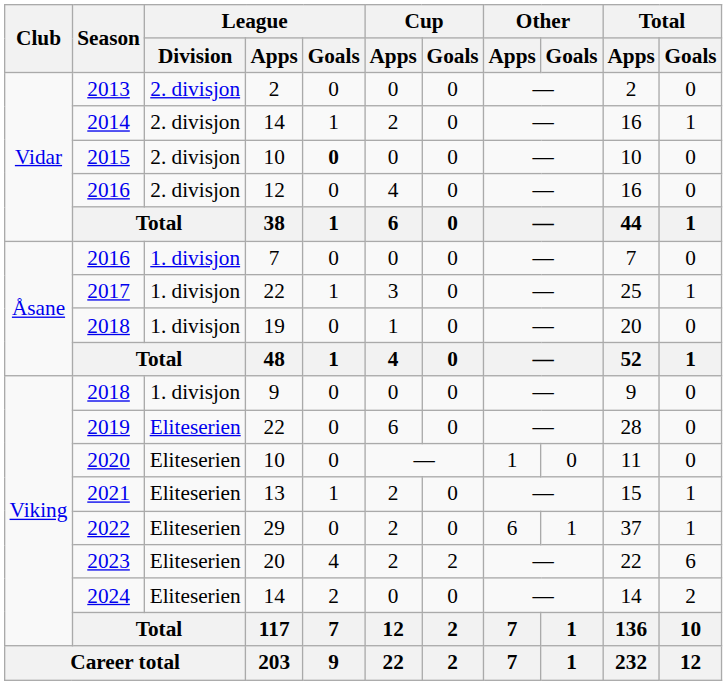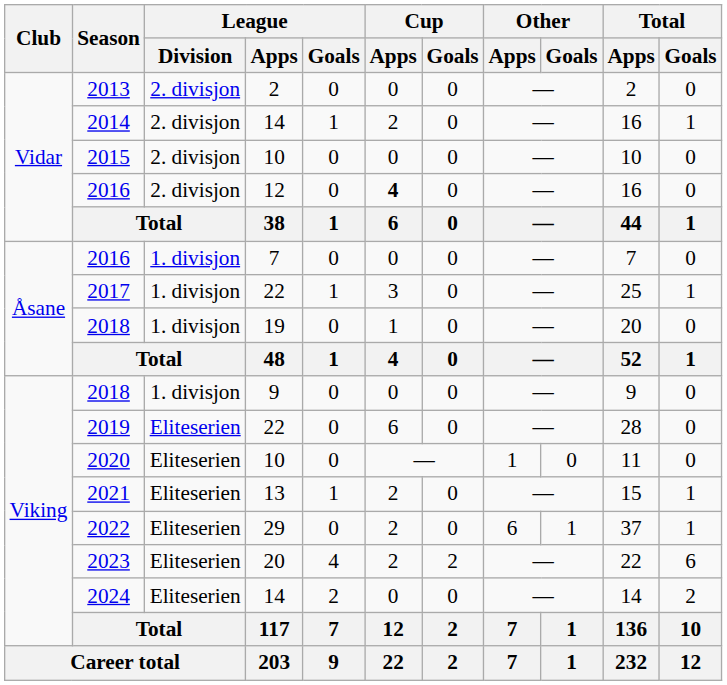(334, 156) bold -> (334, 156) normal
(393, 190) normal -> (393, 190) bold
